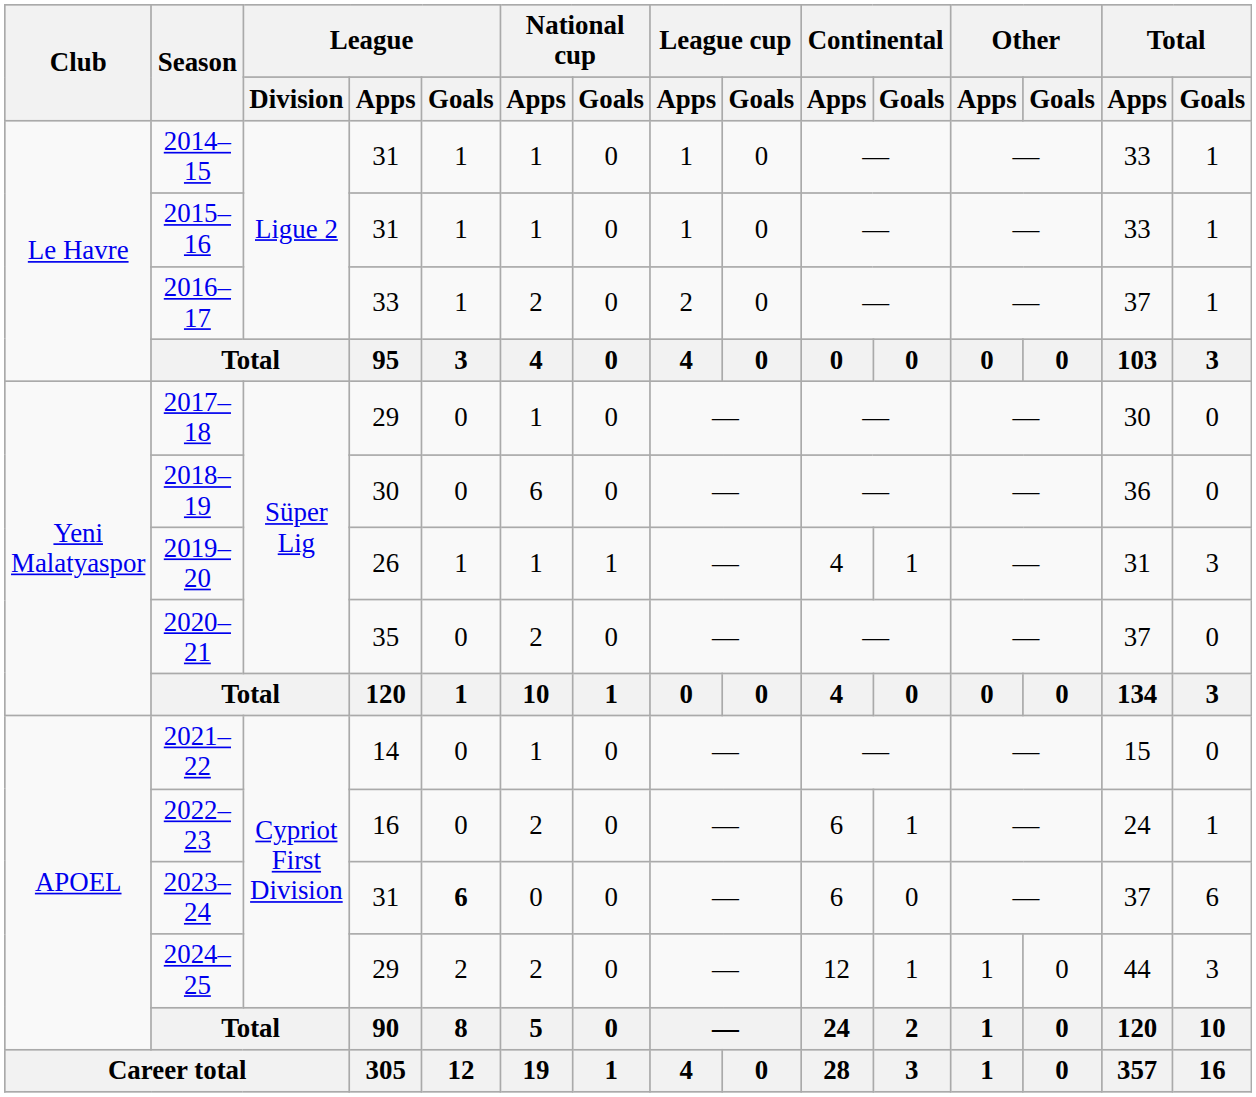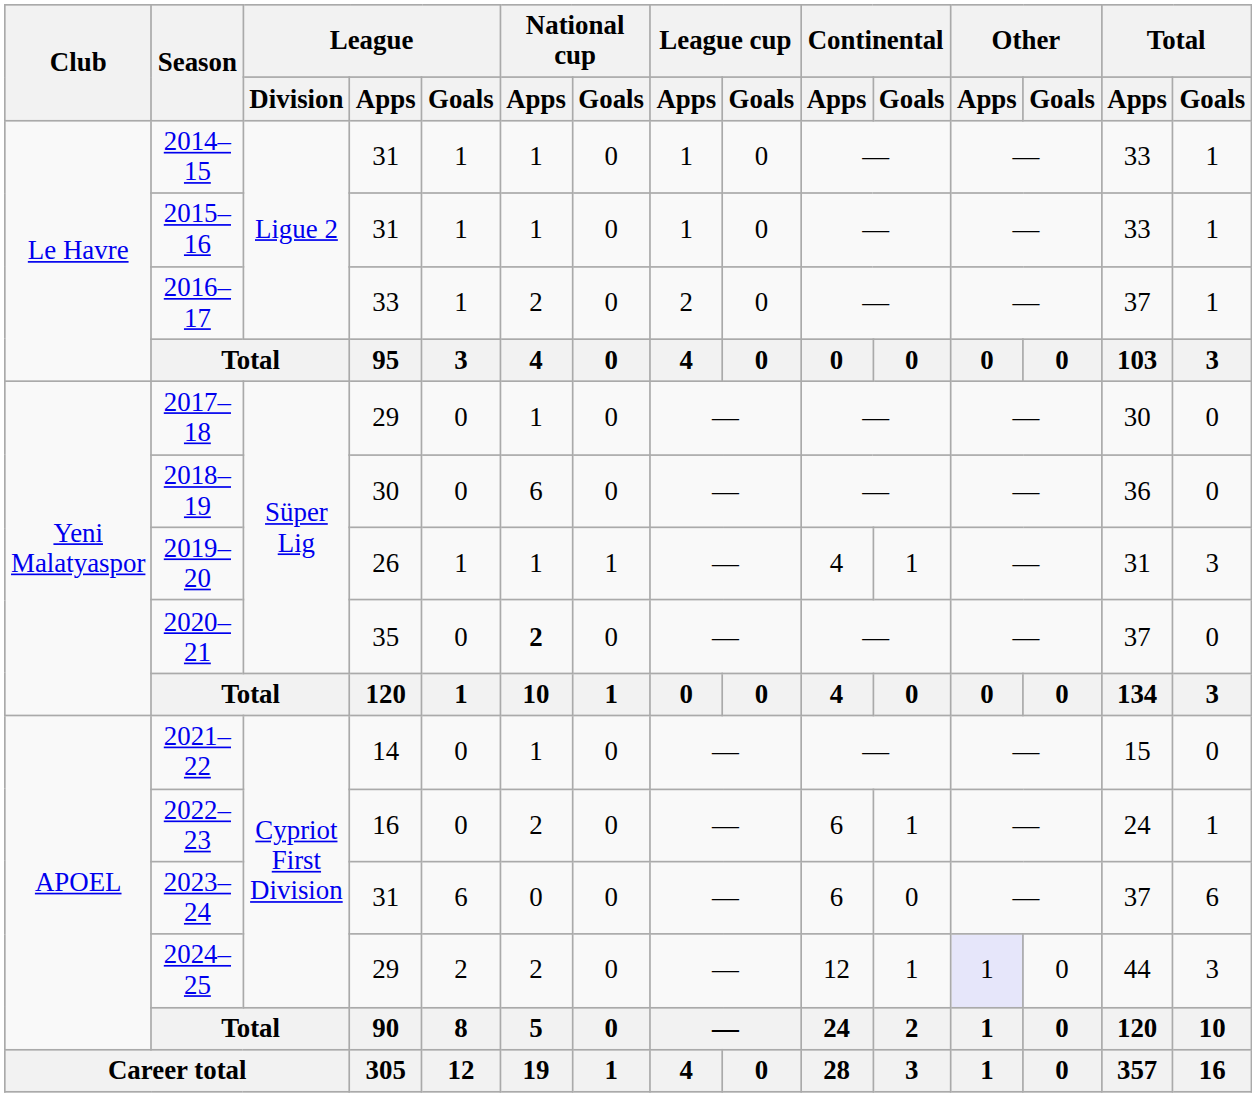(536, 636) normal -> (536, 636) bold
(461, 897) bold -> (461, 897) normal
(987, 970) no background -> (987, 970) lavender background
